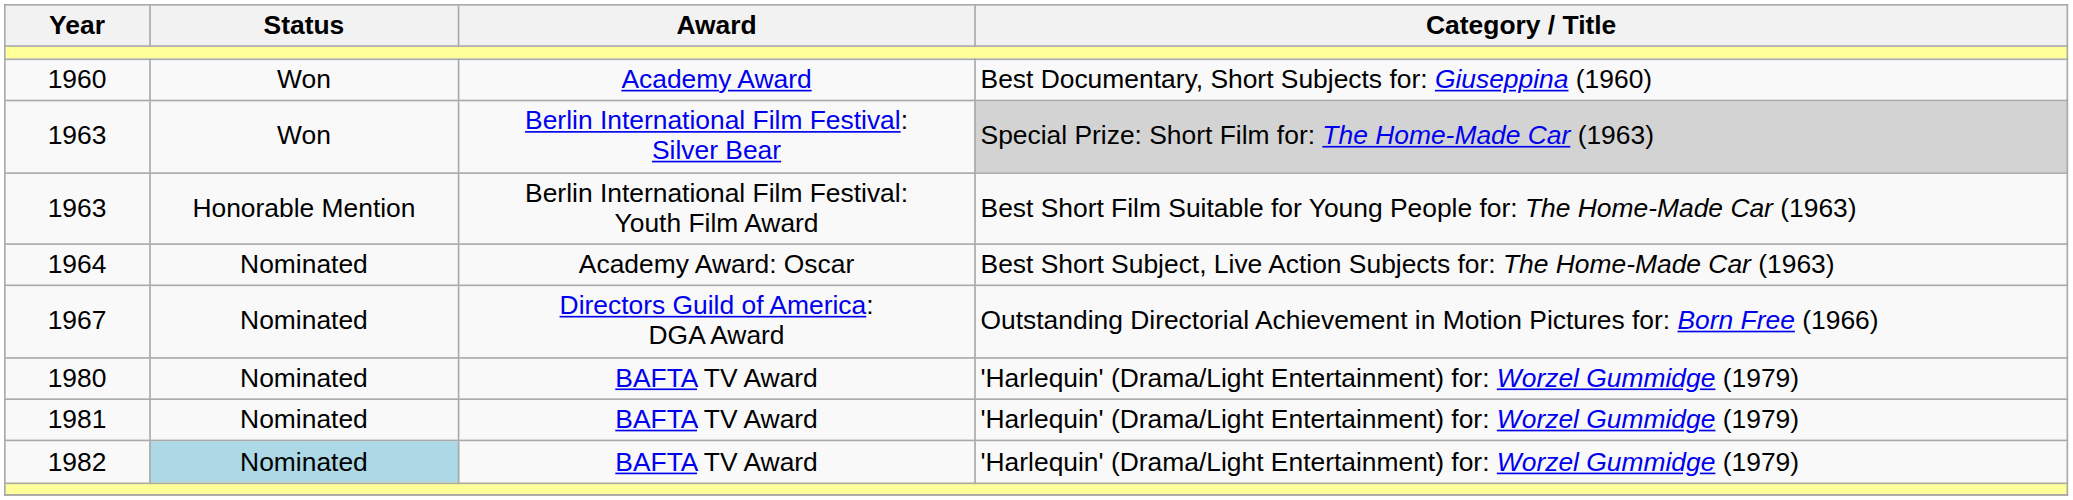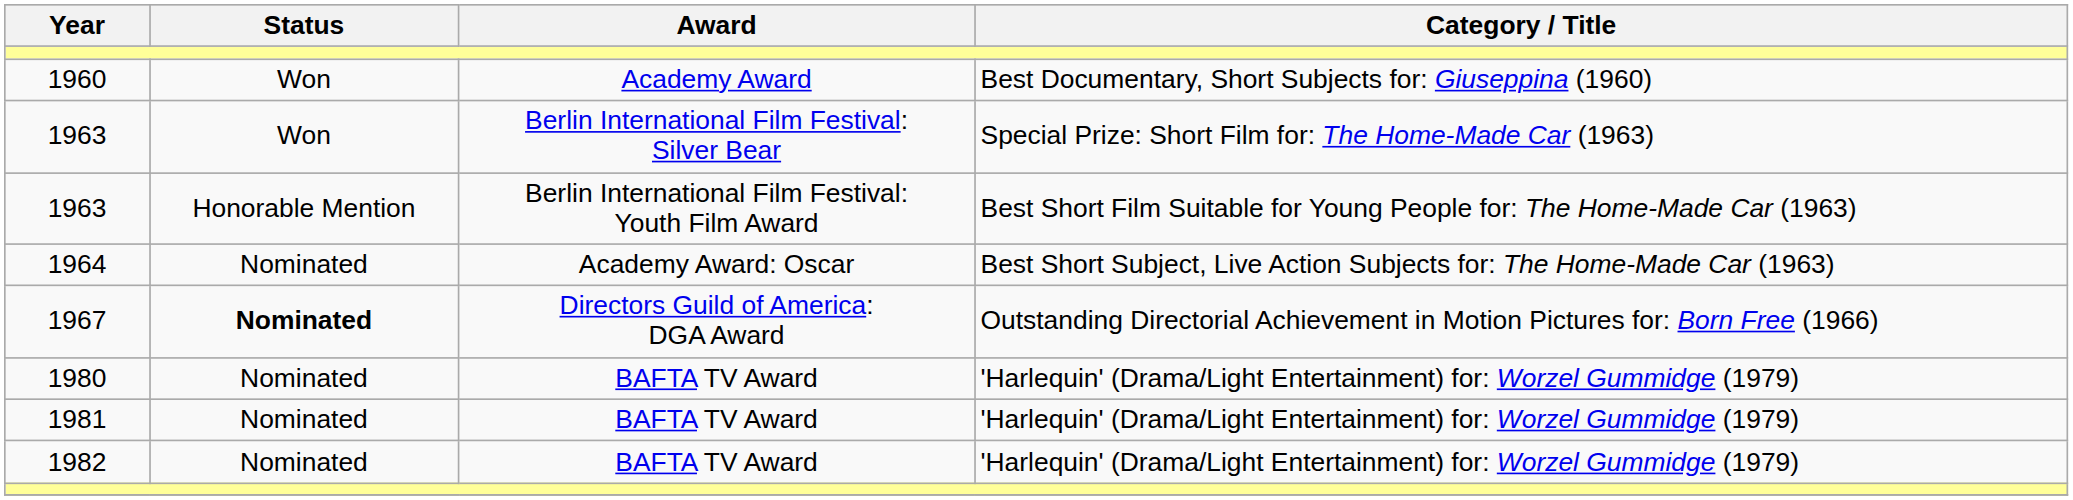(1317, 136) lightgrey background -> (1317, 136) no background
(304, 321) normal -> (304, 321) bold
(304, 461) lightblue background -> (304, 461) no background
